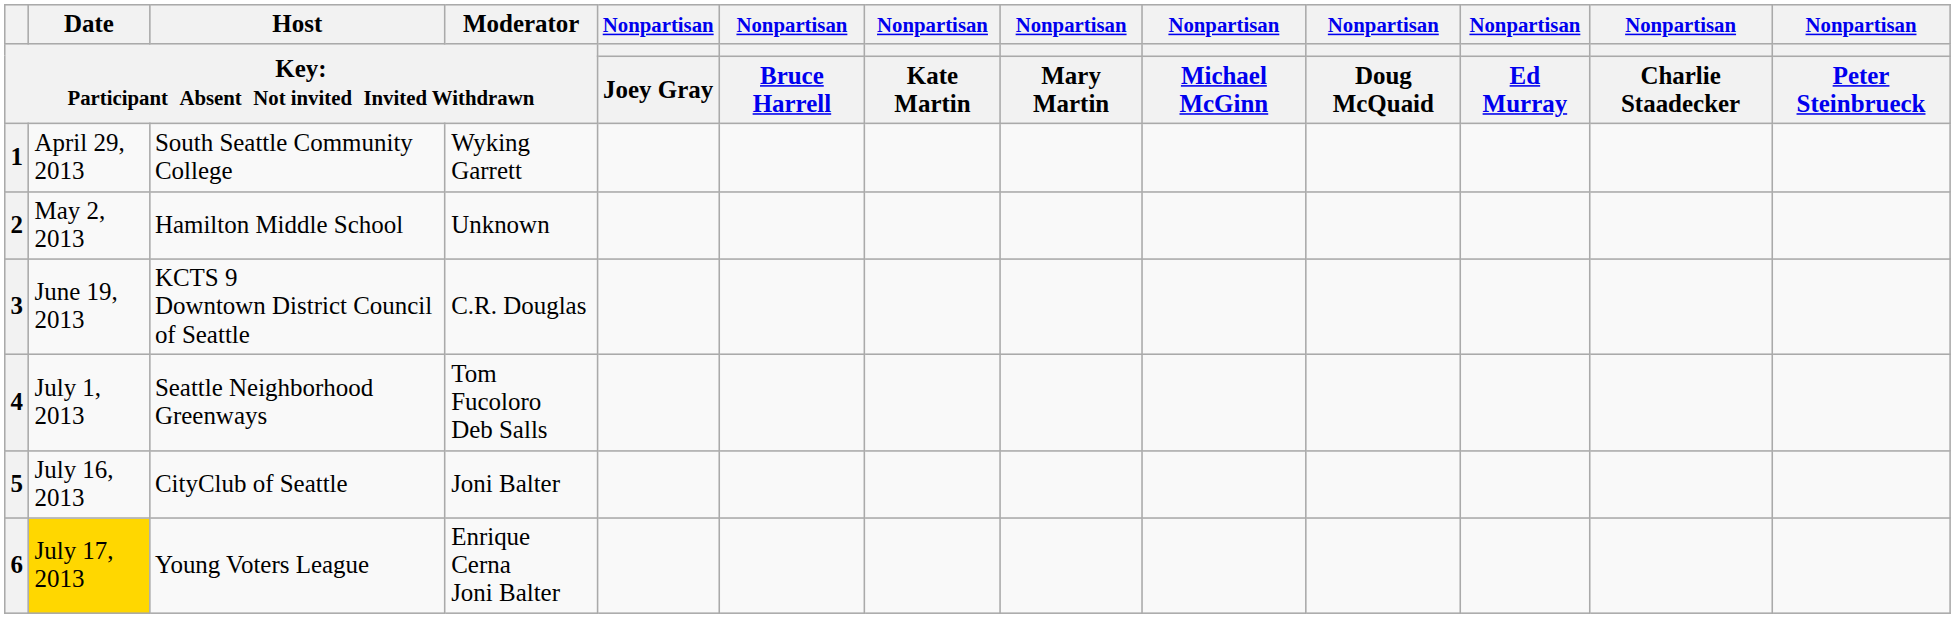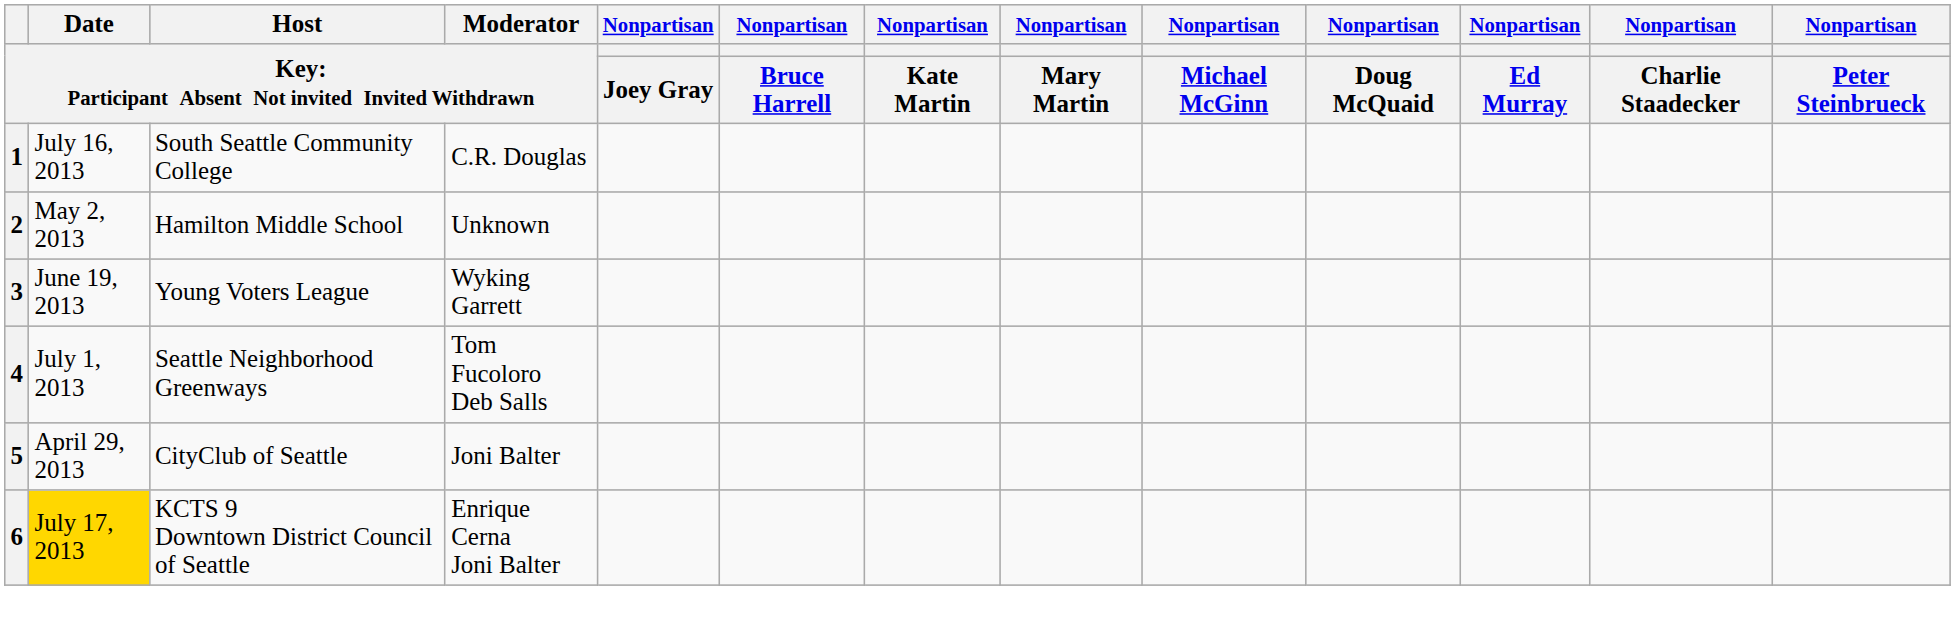(80, 157) April 29, 2013 -> (74, 157) July 16, 2013
(491, 157) Wyking Garrett -> (519, 157) C.R. Douglas
(294, 306) KCTS 9 Downtown District Council of Seattle -> (262, 292) Young Voters League
(519, 306) C.R. Douglas -> (491, 292) Wyking Garrett
(74, 483) July 16, 2013 -> (80, 455) April 29, 2013
(262, 565) Young Voters League -> (294, 537) KCTS 9 Downtown District Council of Seattle
